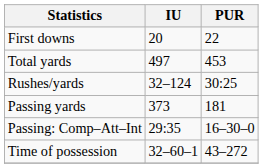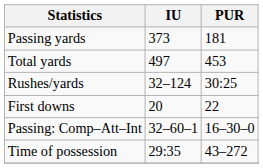rows swapped: (41, 38) <-> (47, 106)
(165, 128) 29:35 -> (173, 128) 32–60–1
(173, 151) 32–60–1 -> (165, 151) 29:35
